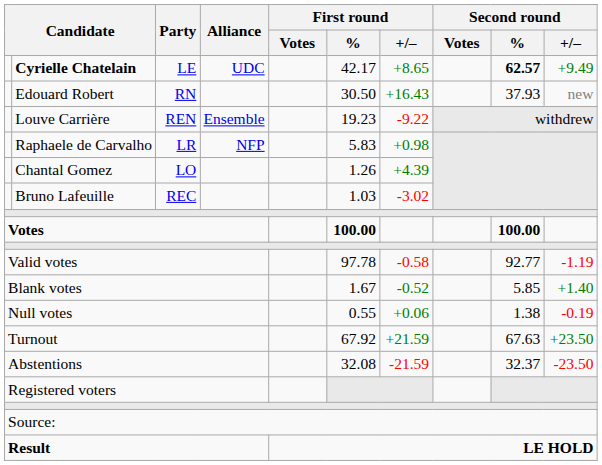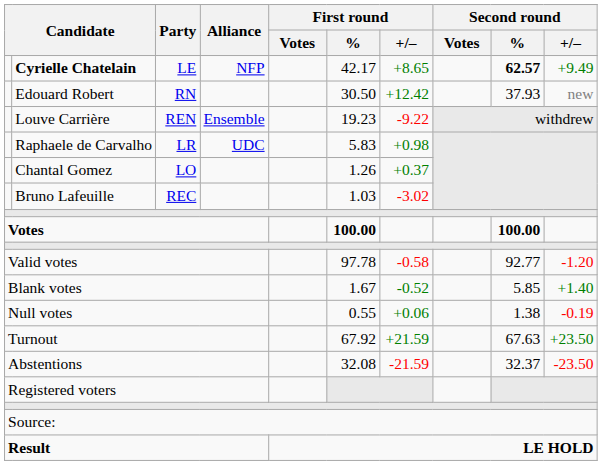(248, 68) UDC -> (250, 68) NFP
(407, 94) +16.43 -> (407, 94) +12.42
(250, 145) NFP -> (248, 145) UDC
(411, 170) +4.39 -> (411, 170) +0.37
(577, 261) -1.19 -> (577, 261) -1.20
